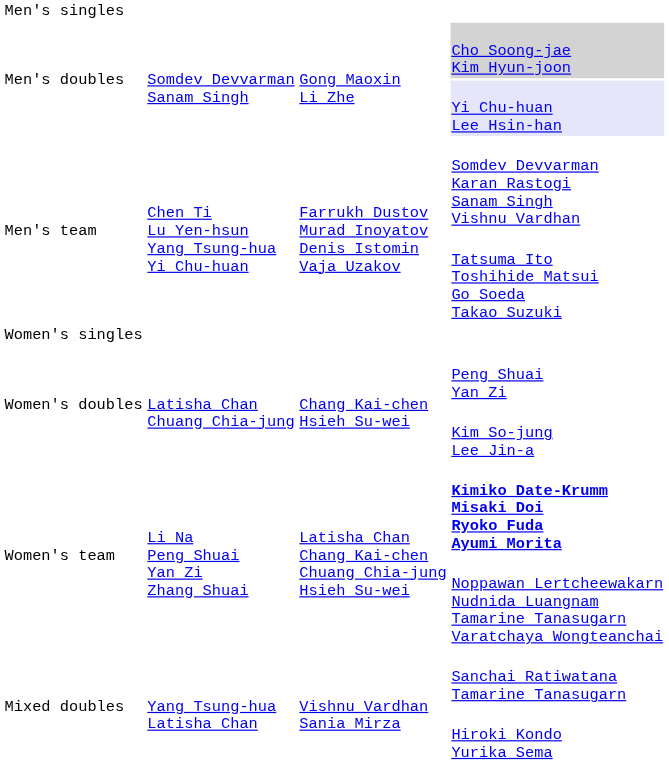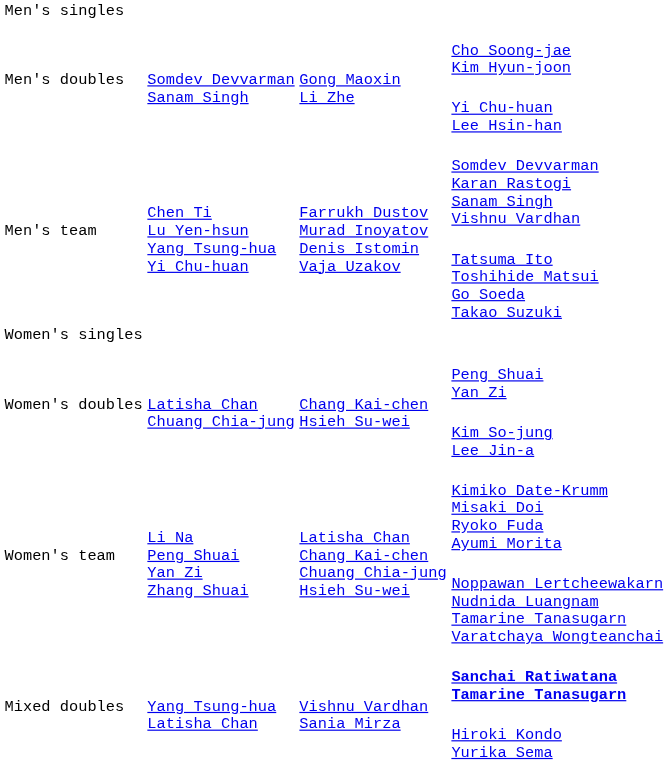(511, 59) lightgrey background -> (511, 59) no background
(507, 117) lavender background -> (507, 117) no background
(530, 517) bold -> (530, 517) normal
(539, 686) normal -> (539, 686) bold
